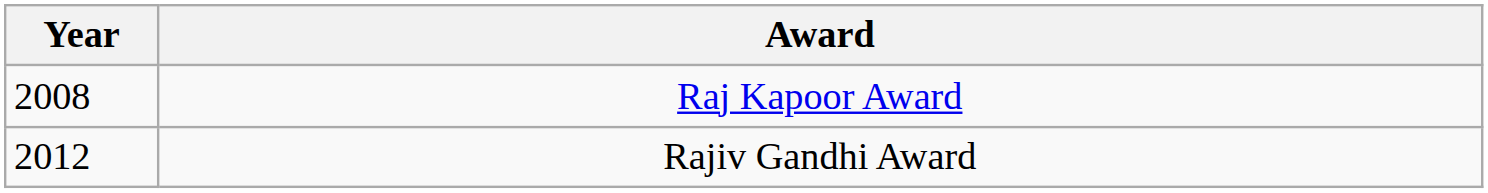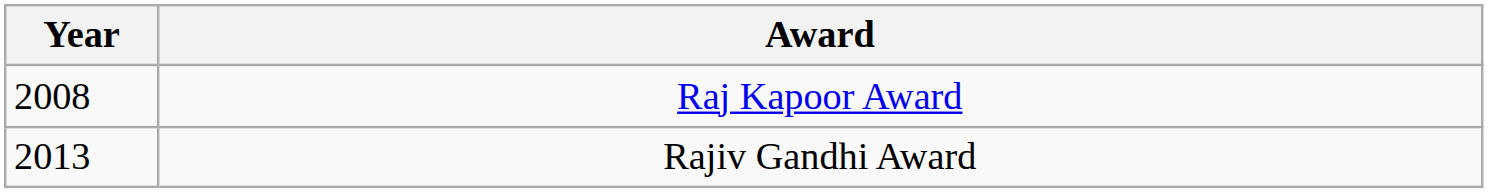(52, 156) 2012 -> (52, 156) 2013
